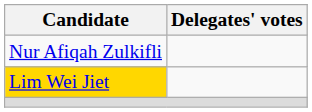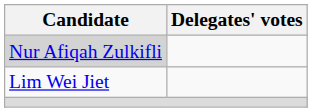(86, 50) no background -> (86, 50) lightgrey background
(59, 81) gold background -> (59, 81) no background
